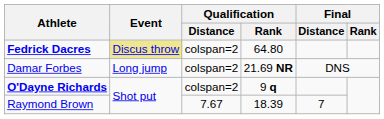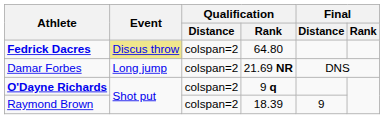(211, 105) 7.67 -> (211, 105) colspan=2
(321, 105) 7 -> (321, 105) 9
